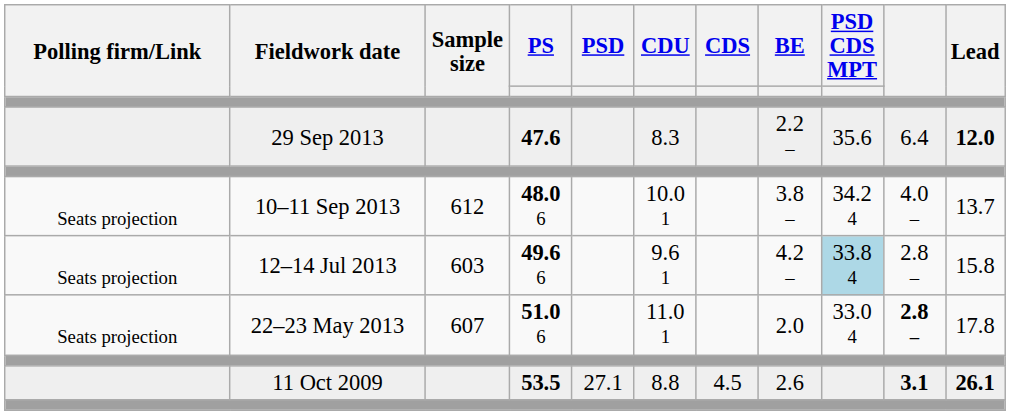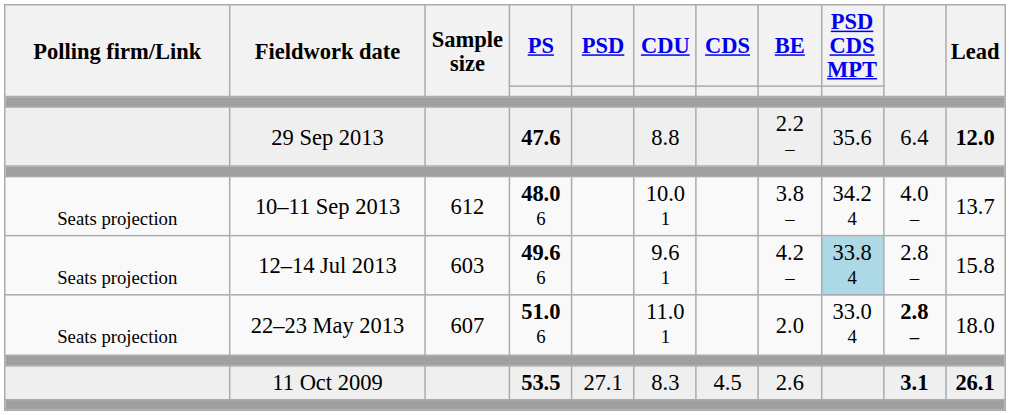(665, 136) 8.3 -> (665, 136) 8.8
(975, 325) 17.8 -> (975, 325) 18.0
(665, 382) 8.8 -> (665, 382) 8.3
